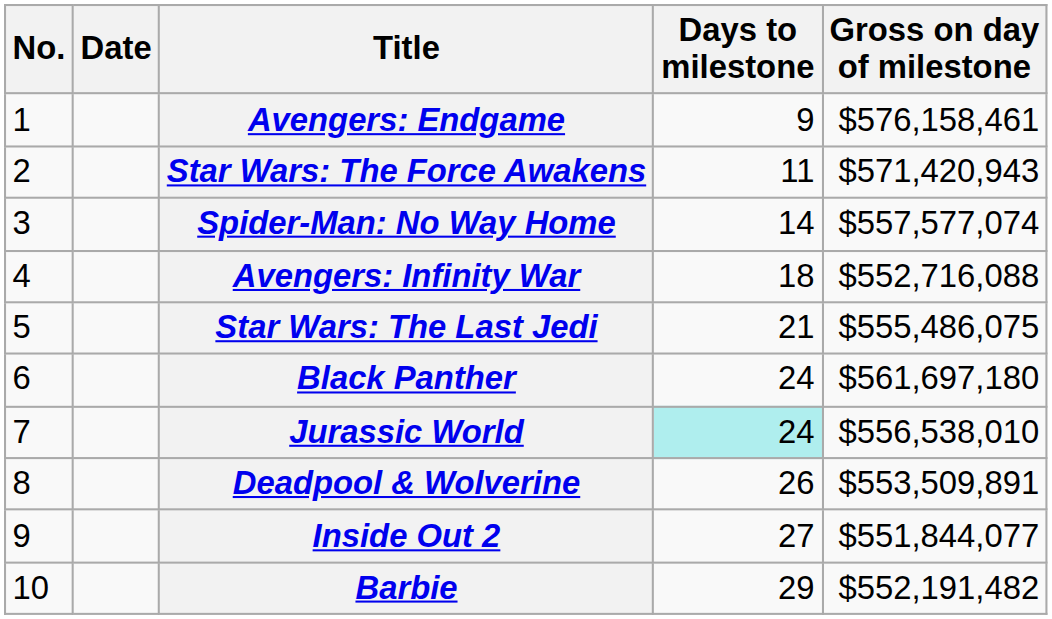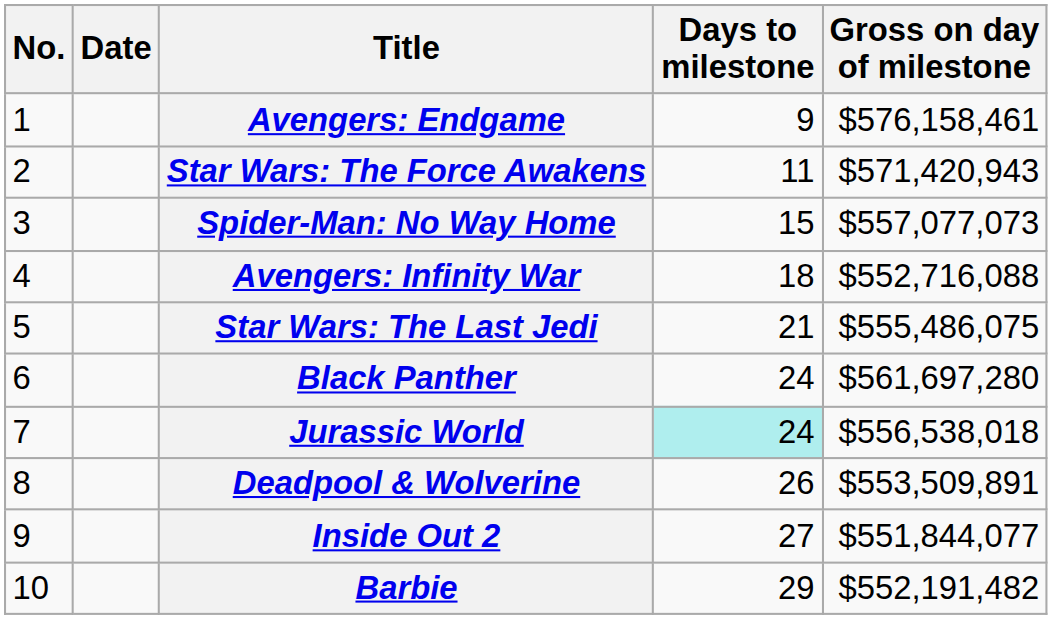(796, 223) 14 -> (796, 223) 15
(939, 223) $557,577,074 -> (939, 223) $557,077,073
(939, 379) $561,697,180 -> (939, 379) $561,697,280
(939, 431) $556,538,010 -> (939, 431) $556,538,018
